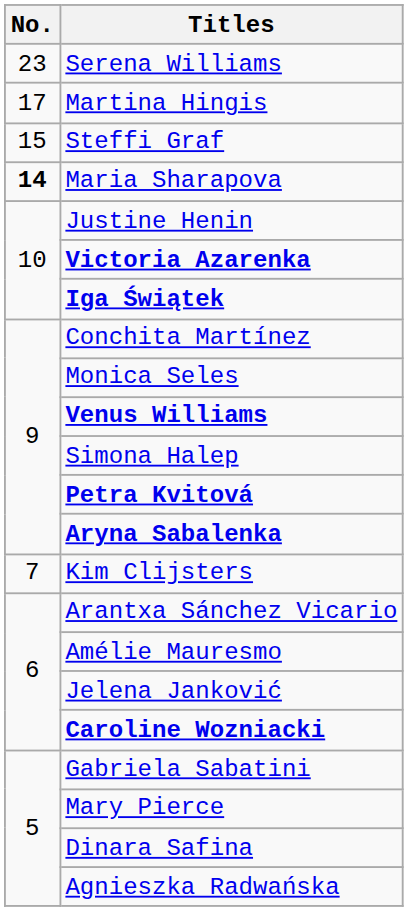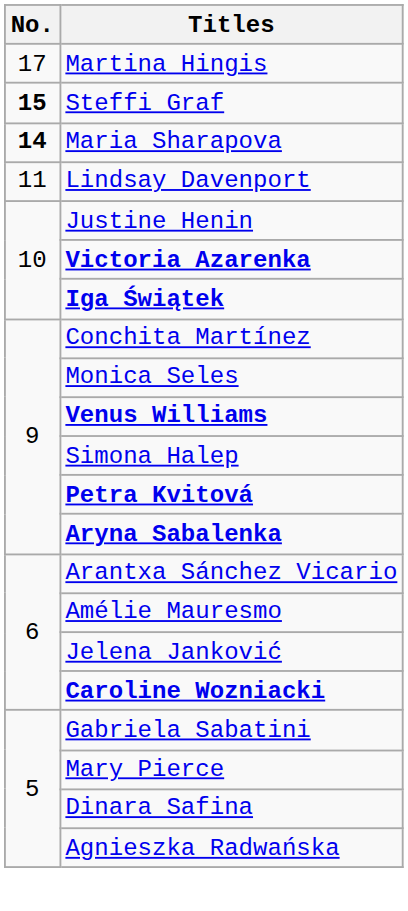- row: (174, 64)
(32, 142) normal -> (32, 103) bold
+ row: (188, 181)
- row: (159, 573)
